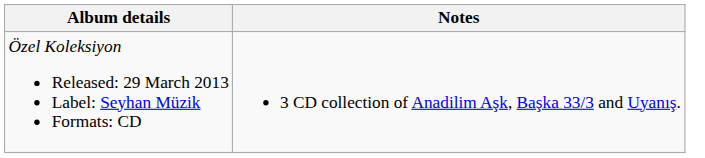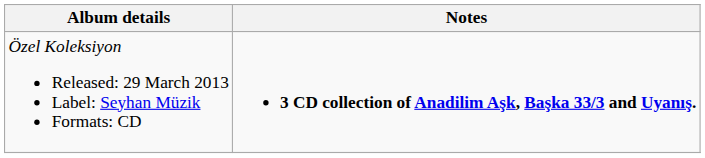(459, 102) normal -> (466, 102) bold
